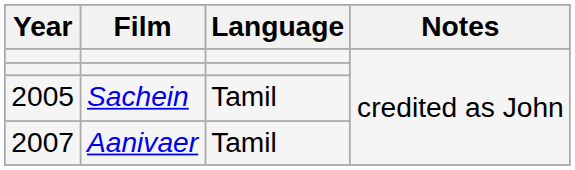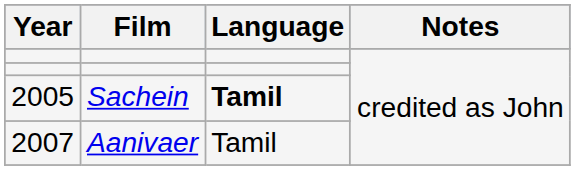(244, 97) normal -> (247, 97) bold
